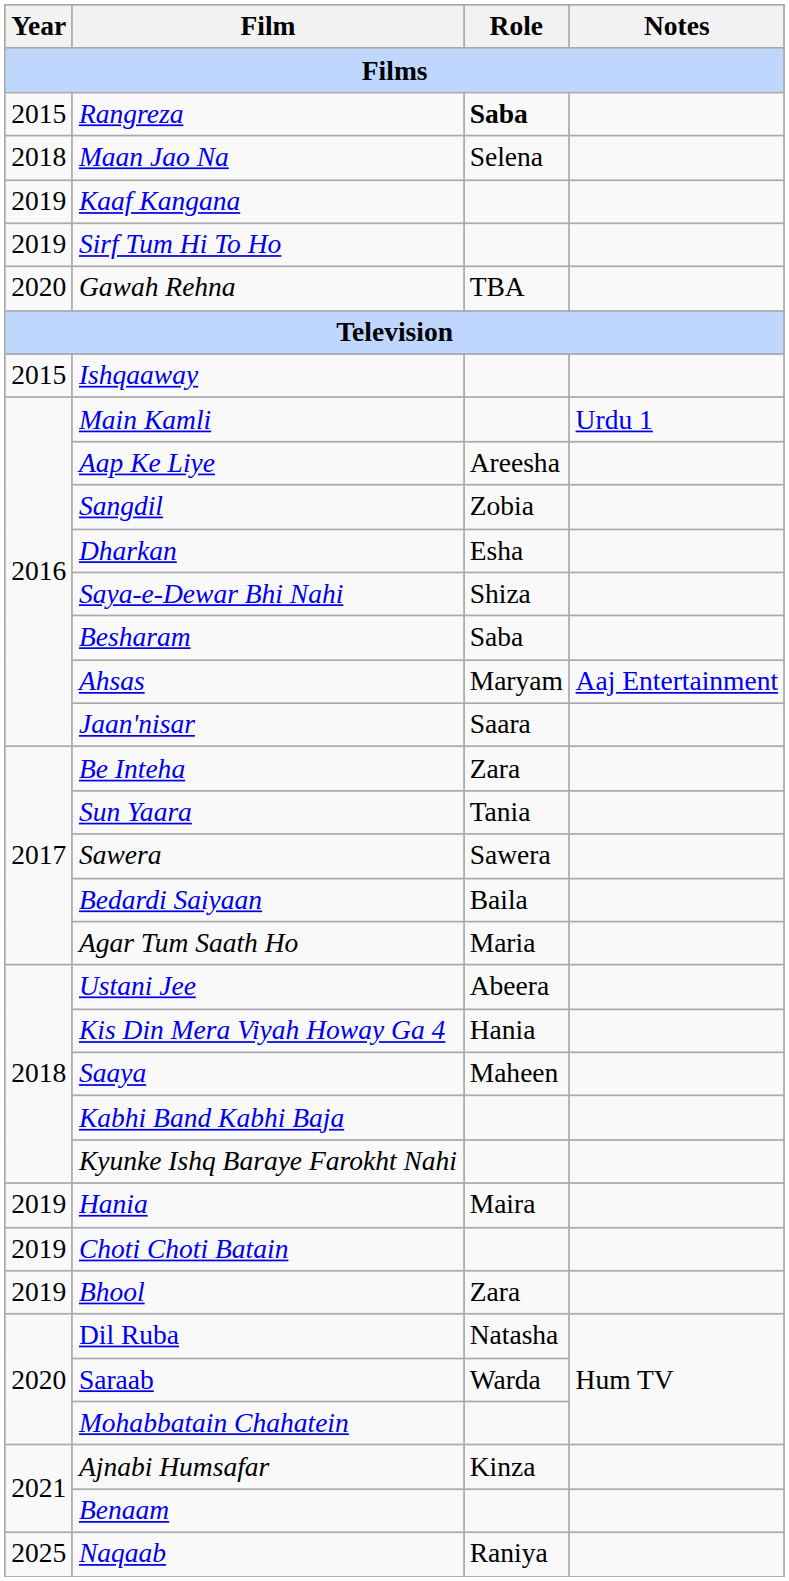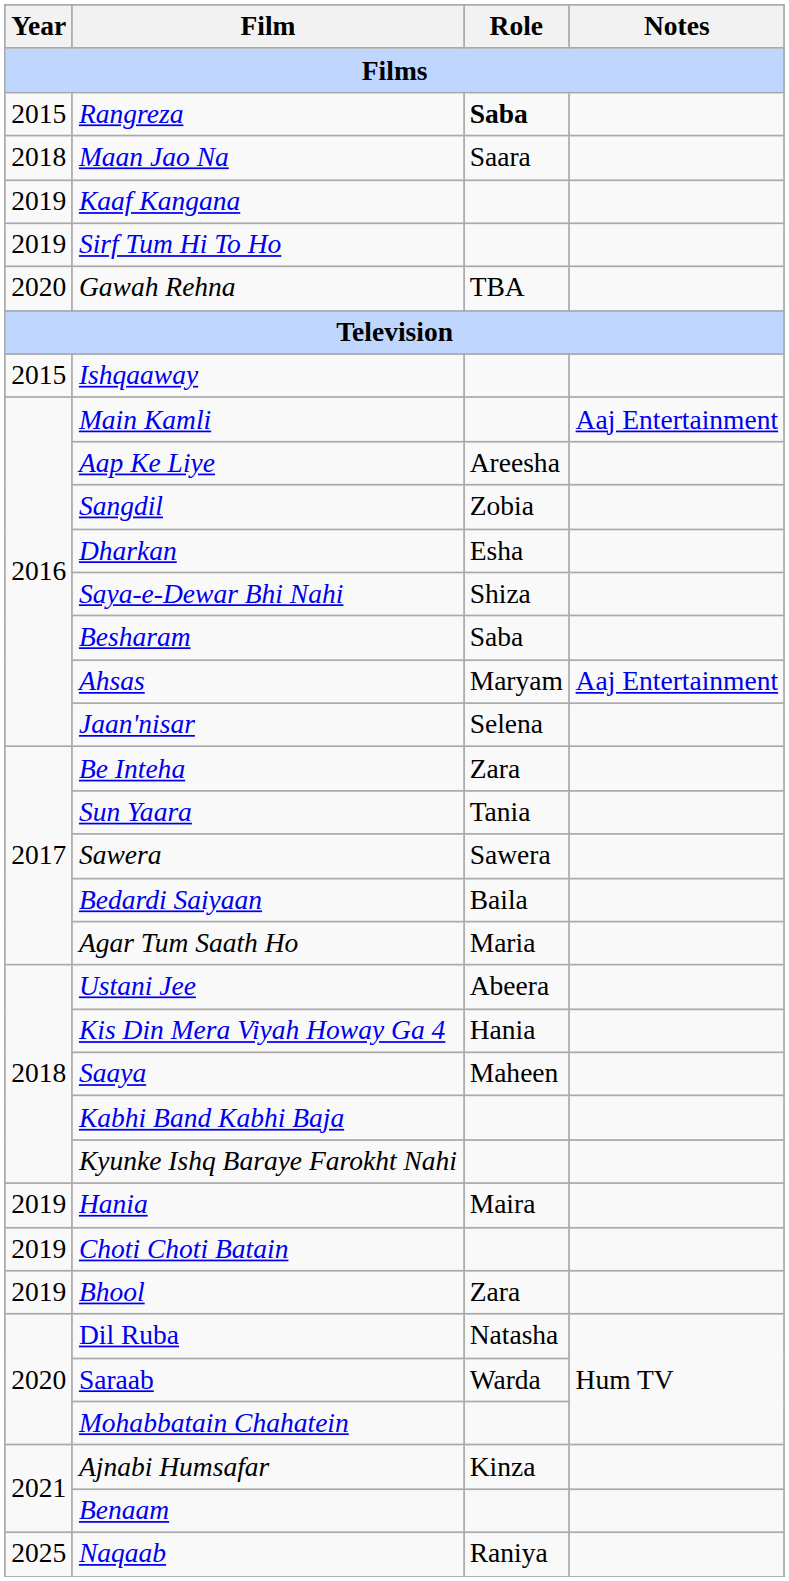(506, 157) Selena -> (500, 157) Saara
(614, 419) Urdu 1 -> (677, 419) Aaj Entertainment
(500, 724) Saara -> (506, 724) Selena
